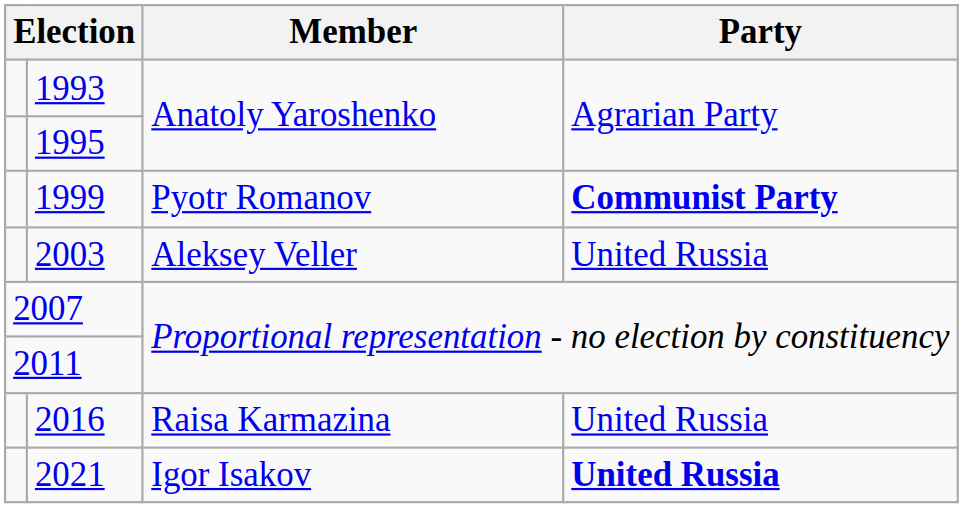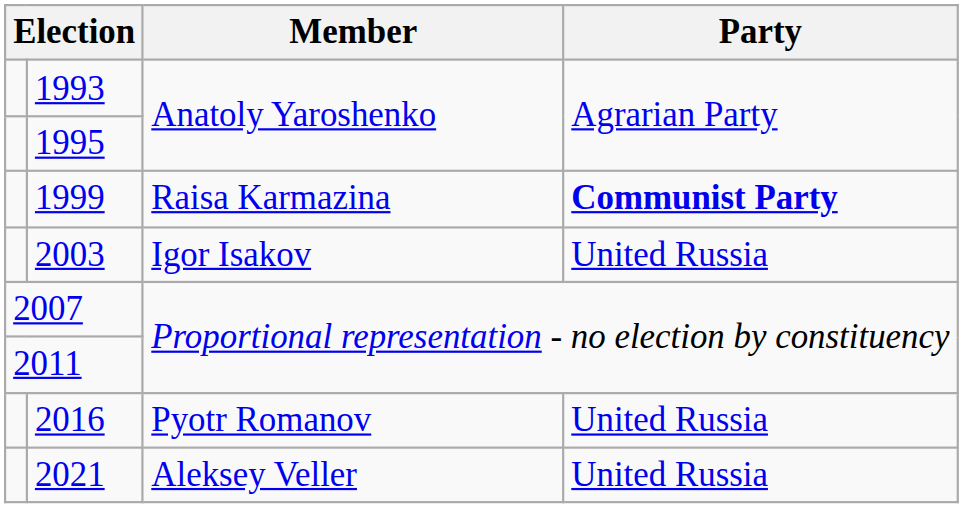(261, 198) Pyotr Romanov -> (271, 198) Raisa Karmazina
(254, 253) Aleksey Veller -> (231, 253) Igor Isakov
(271, 419) Raisa Karmazina -> (261, 419) Pyotr Romanov
(231, 474) Igor Isakov -> (254, 474) Aleksey Veller
(675, 474) bold -> (670, 474) normal
